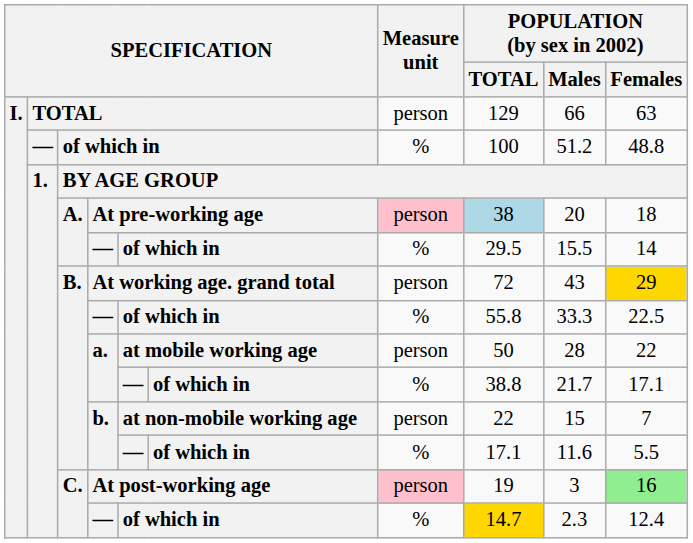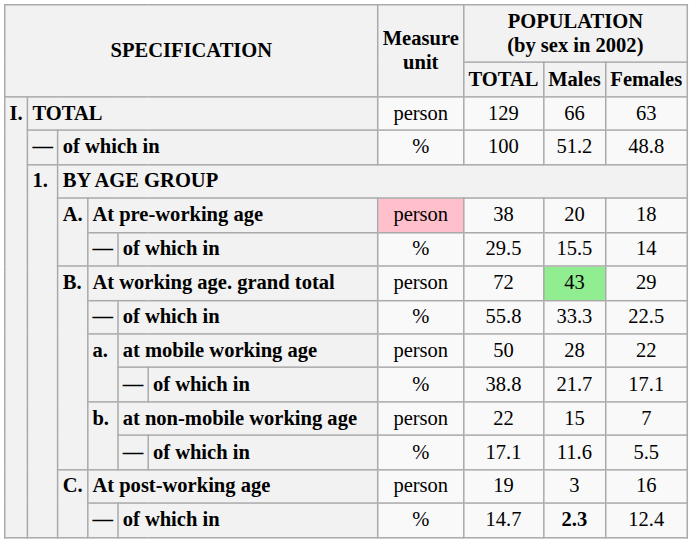(503, 214) lightblue background -> (503, 214) no background
(574, 282) no background -> (574, 282) lightgreen background
(646, 282) gold background -> (646, 282) no background
(421, 485) pink background -> (421, 485) no background
(646, 485) lightgreen background -> (646, 485) no background
(503, 519) gold background -> (503, 519) no background
(574, 519) normal -> (574, 519) bold
